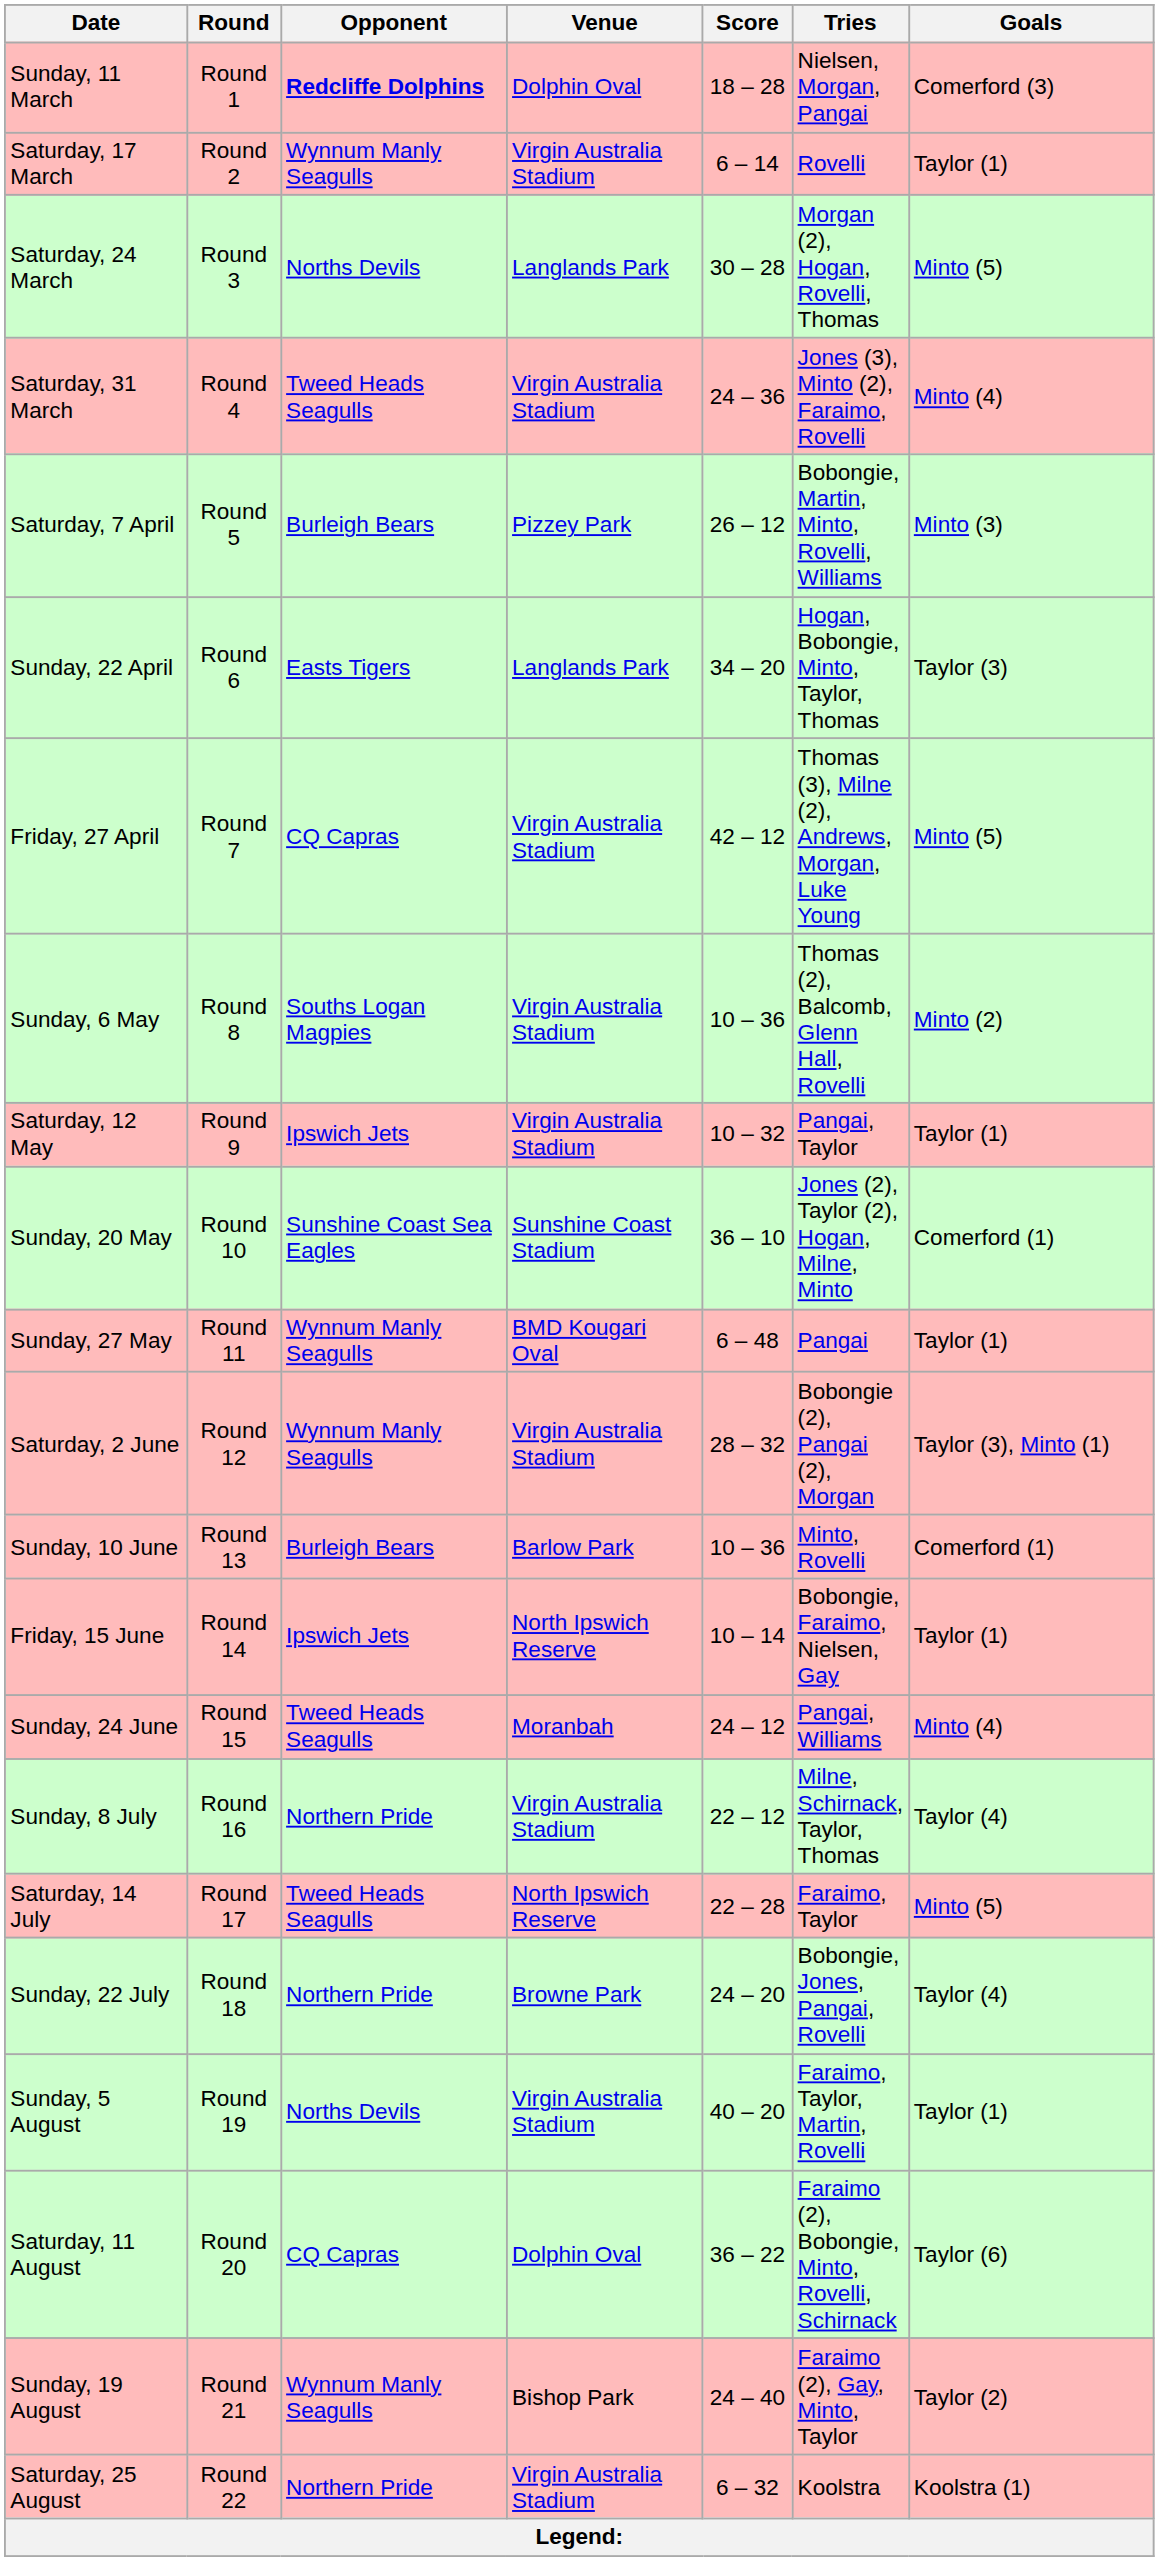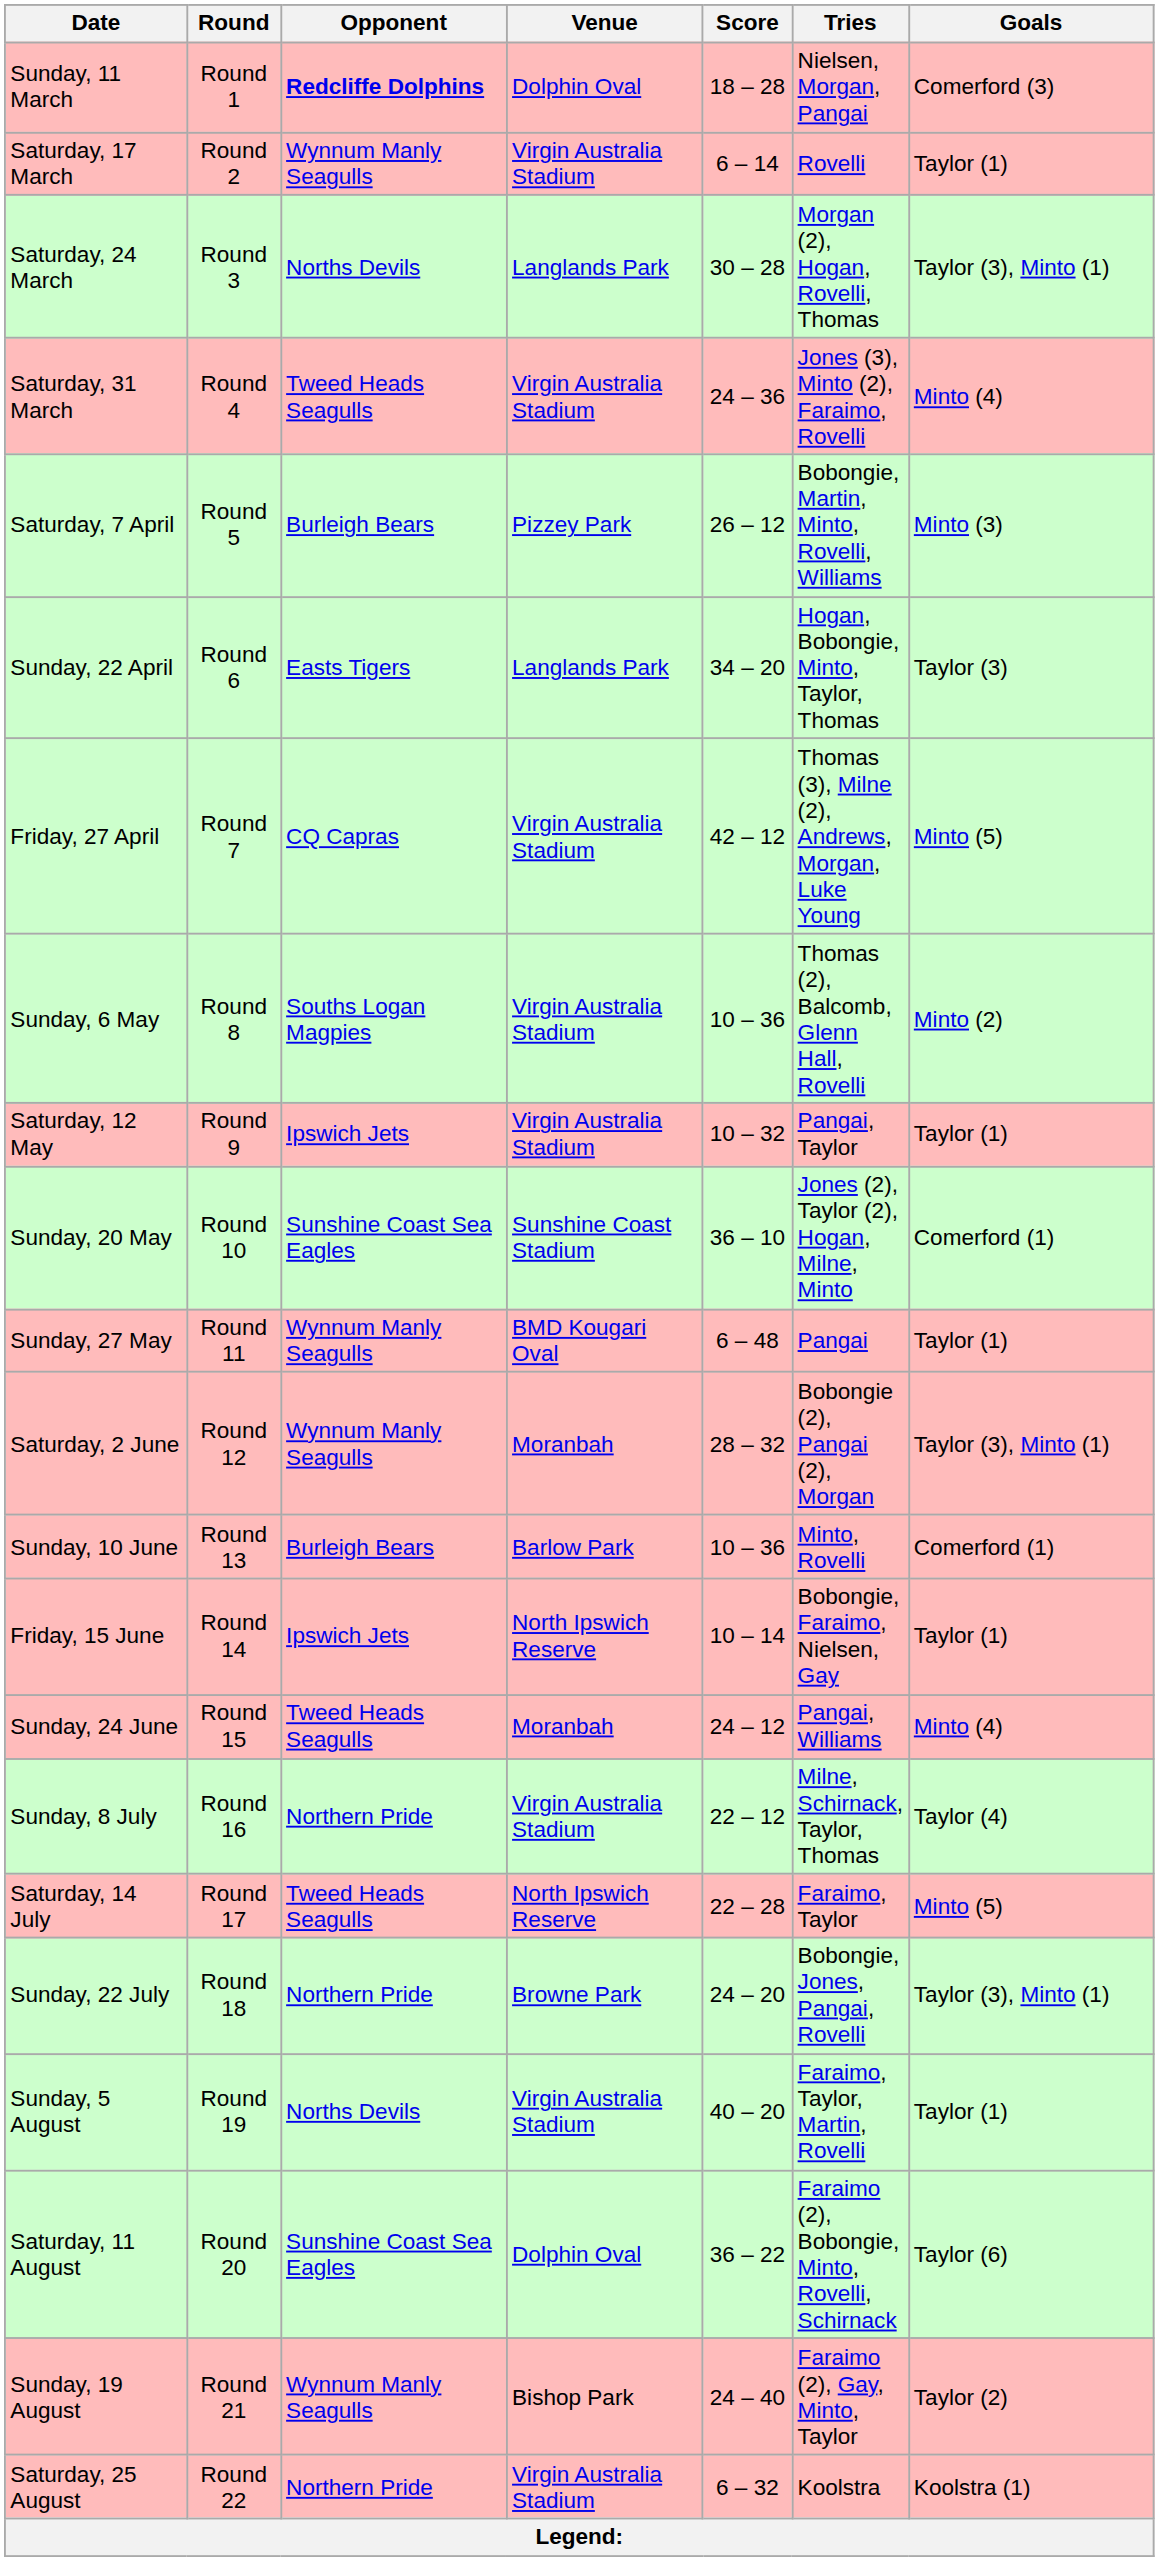(958, 267) Minto (5) -> (1012, 267) Taylor (3), Minto (1)
(587, 1444) Virgin Australia Stadium -> (563, 1444) Moranbah
(961, 1996) Taylor (4) -> (1012, 1996) Taylor (3), Minto (1)
(343, 2254) CQ Capras -> (389, 2254) Sunshine Coast Sea Eagles
